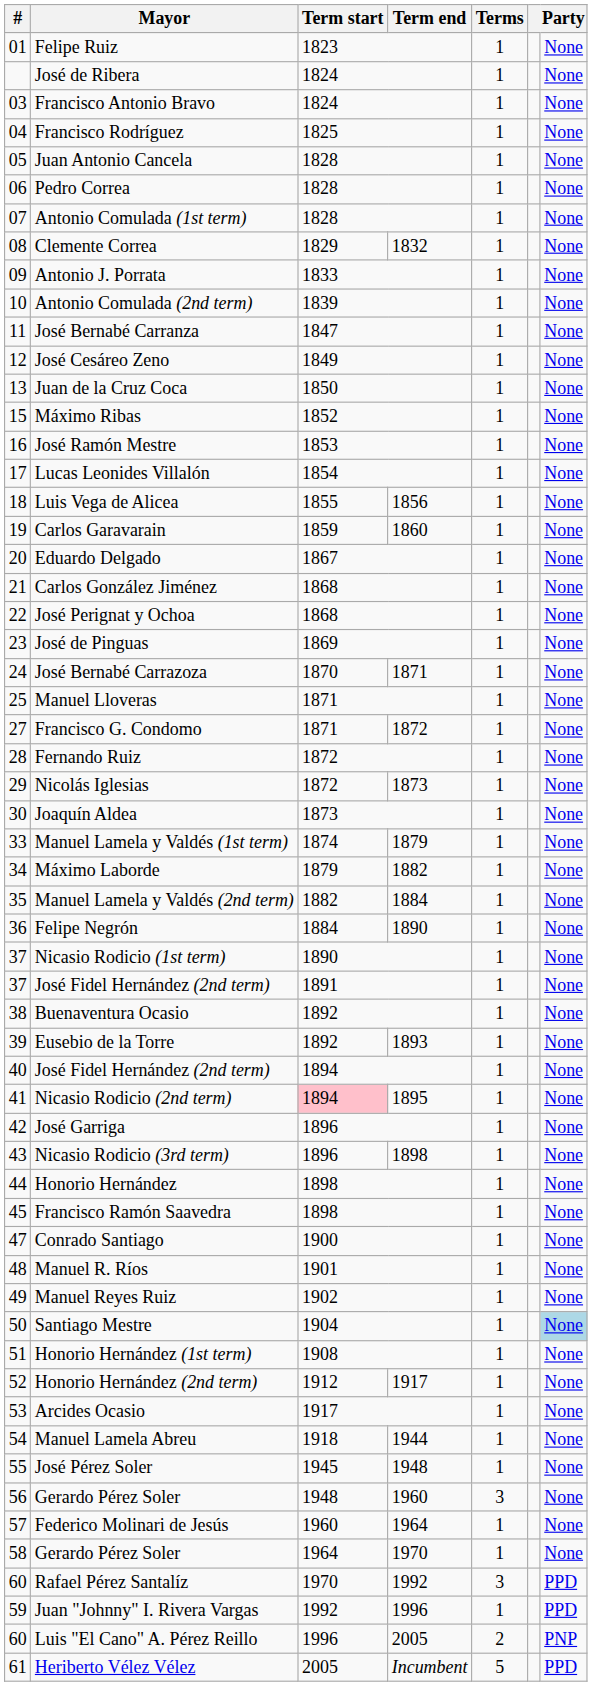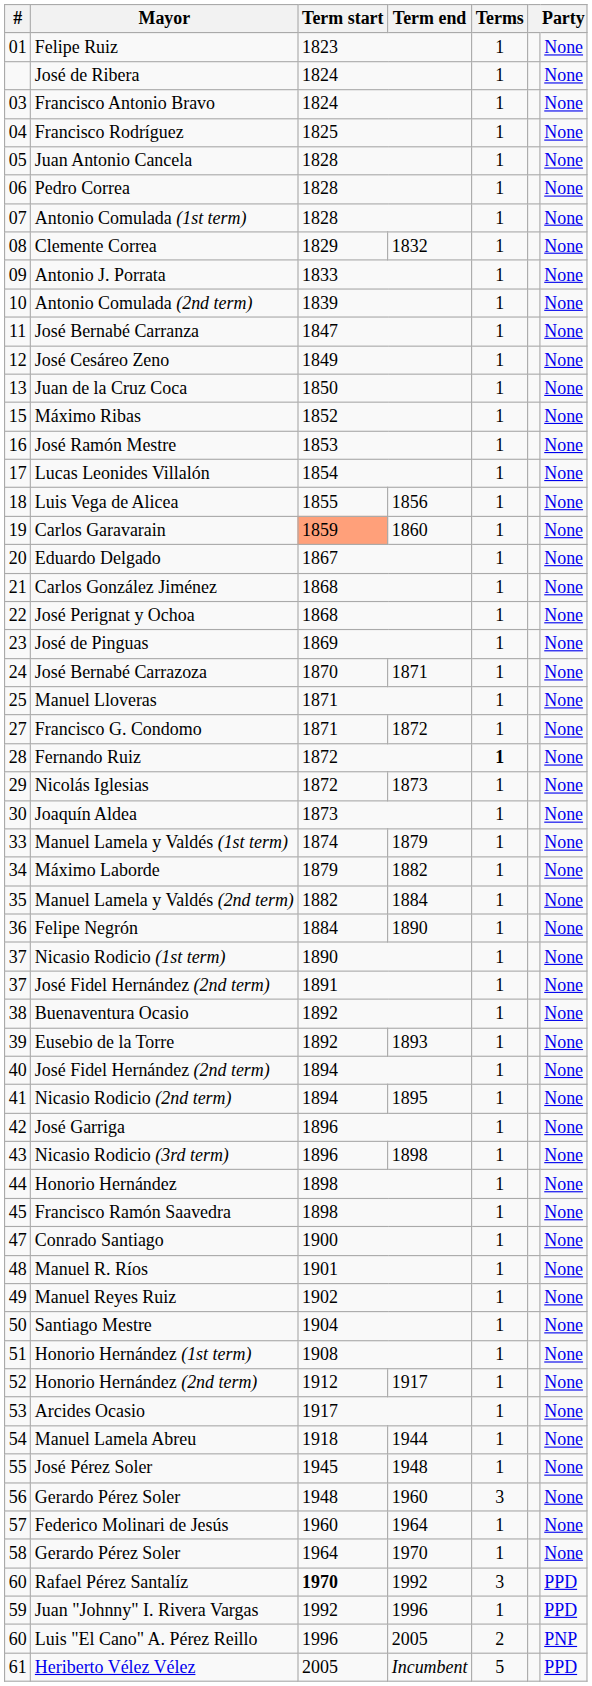(320, 530) no background -> (320, 530) lightsalmon background
(500, 757) normal -> (500, 757) bold
(320, 1098) pink background -> (320, 1098) no background
(564, 1326) lightblue background -> (564, 1326) no background
(320, 1581) normal -> (320, 1581) bold
